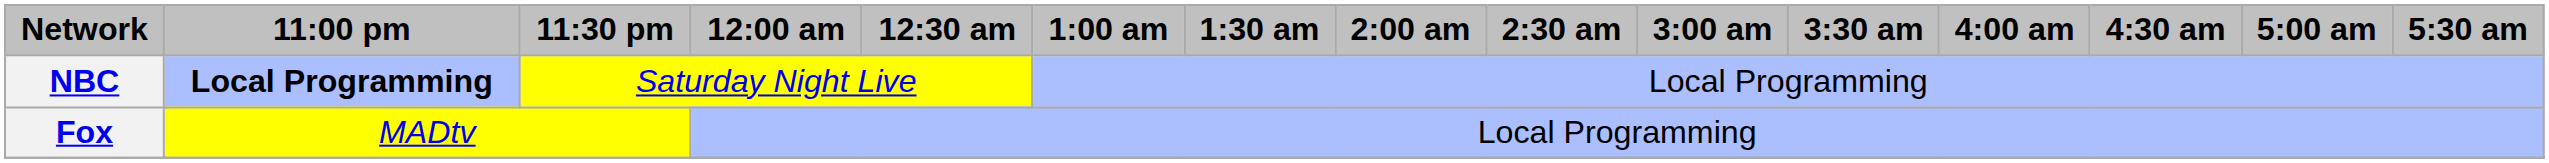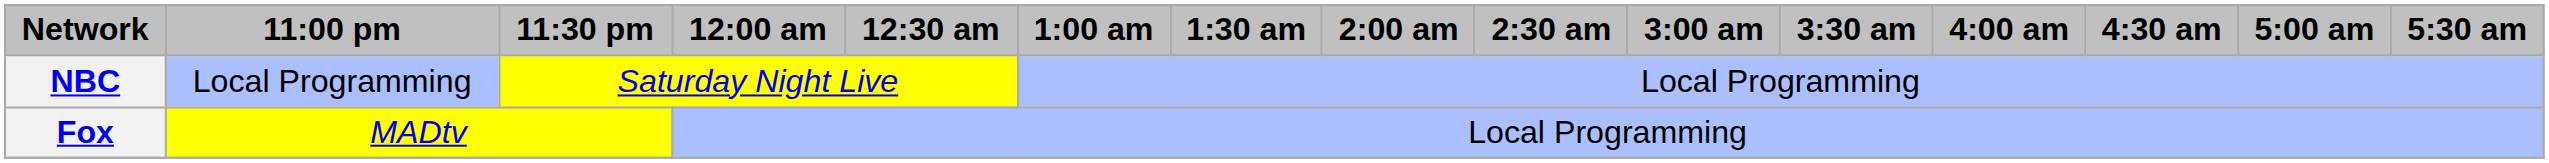(342, 81) bold -> (332, 81) normal
